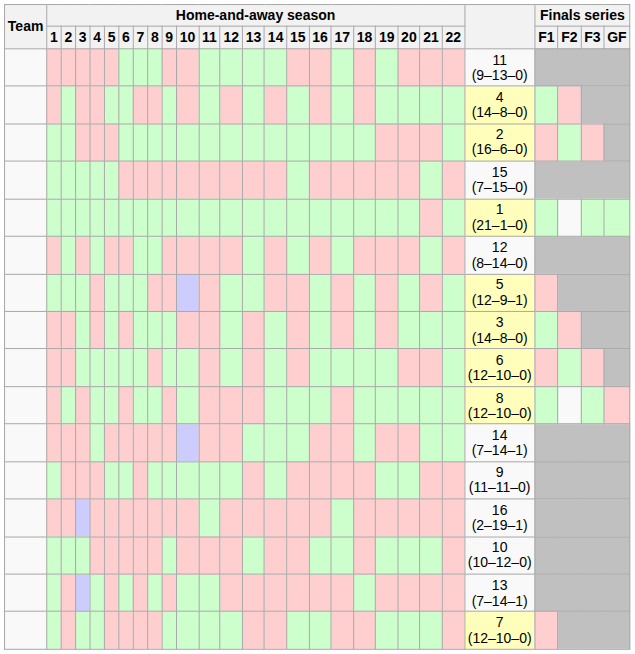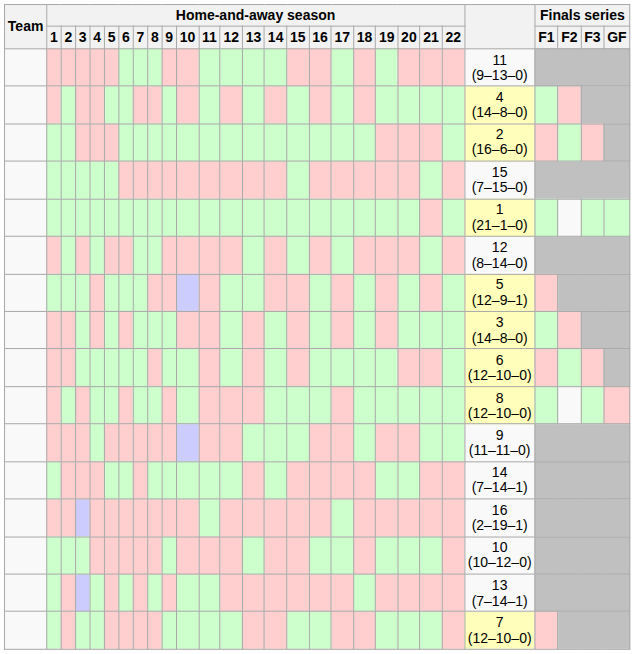(500, 442) 14 (7–14–1) -> (500, 442) 9 (11–11–0)
(500, 480) 9 (11–11–0) -> (500, 480) 14 (7–14–1)
